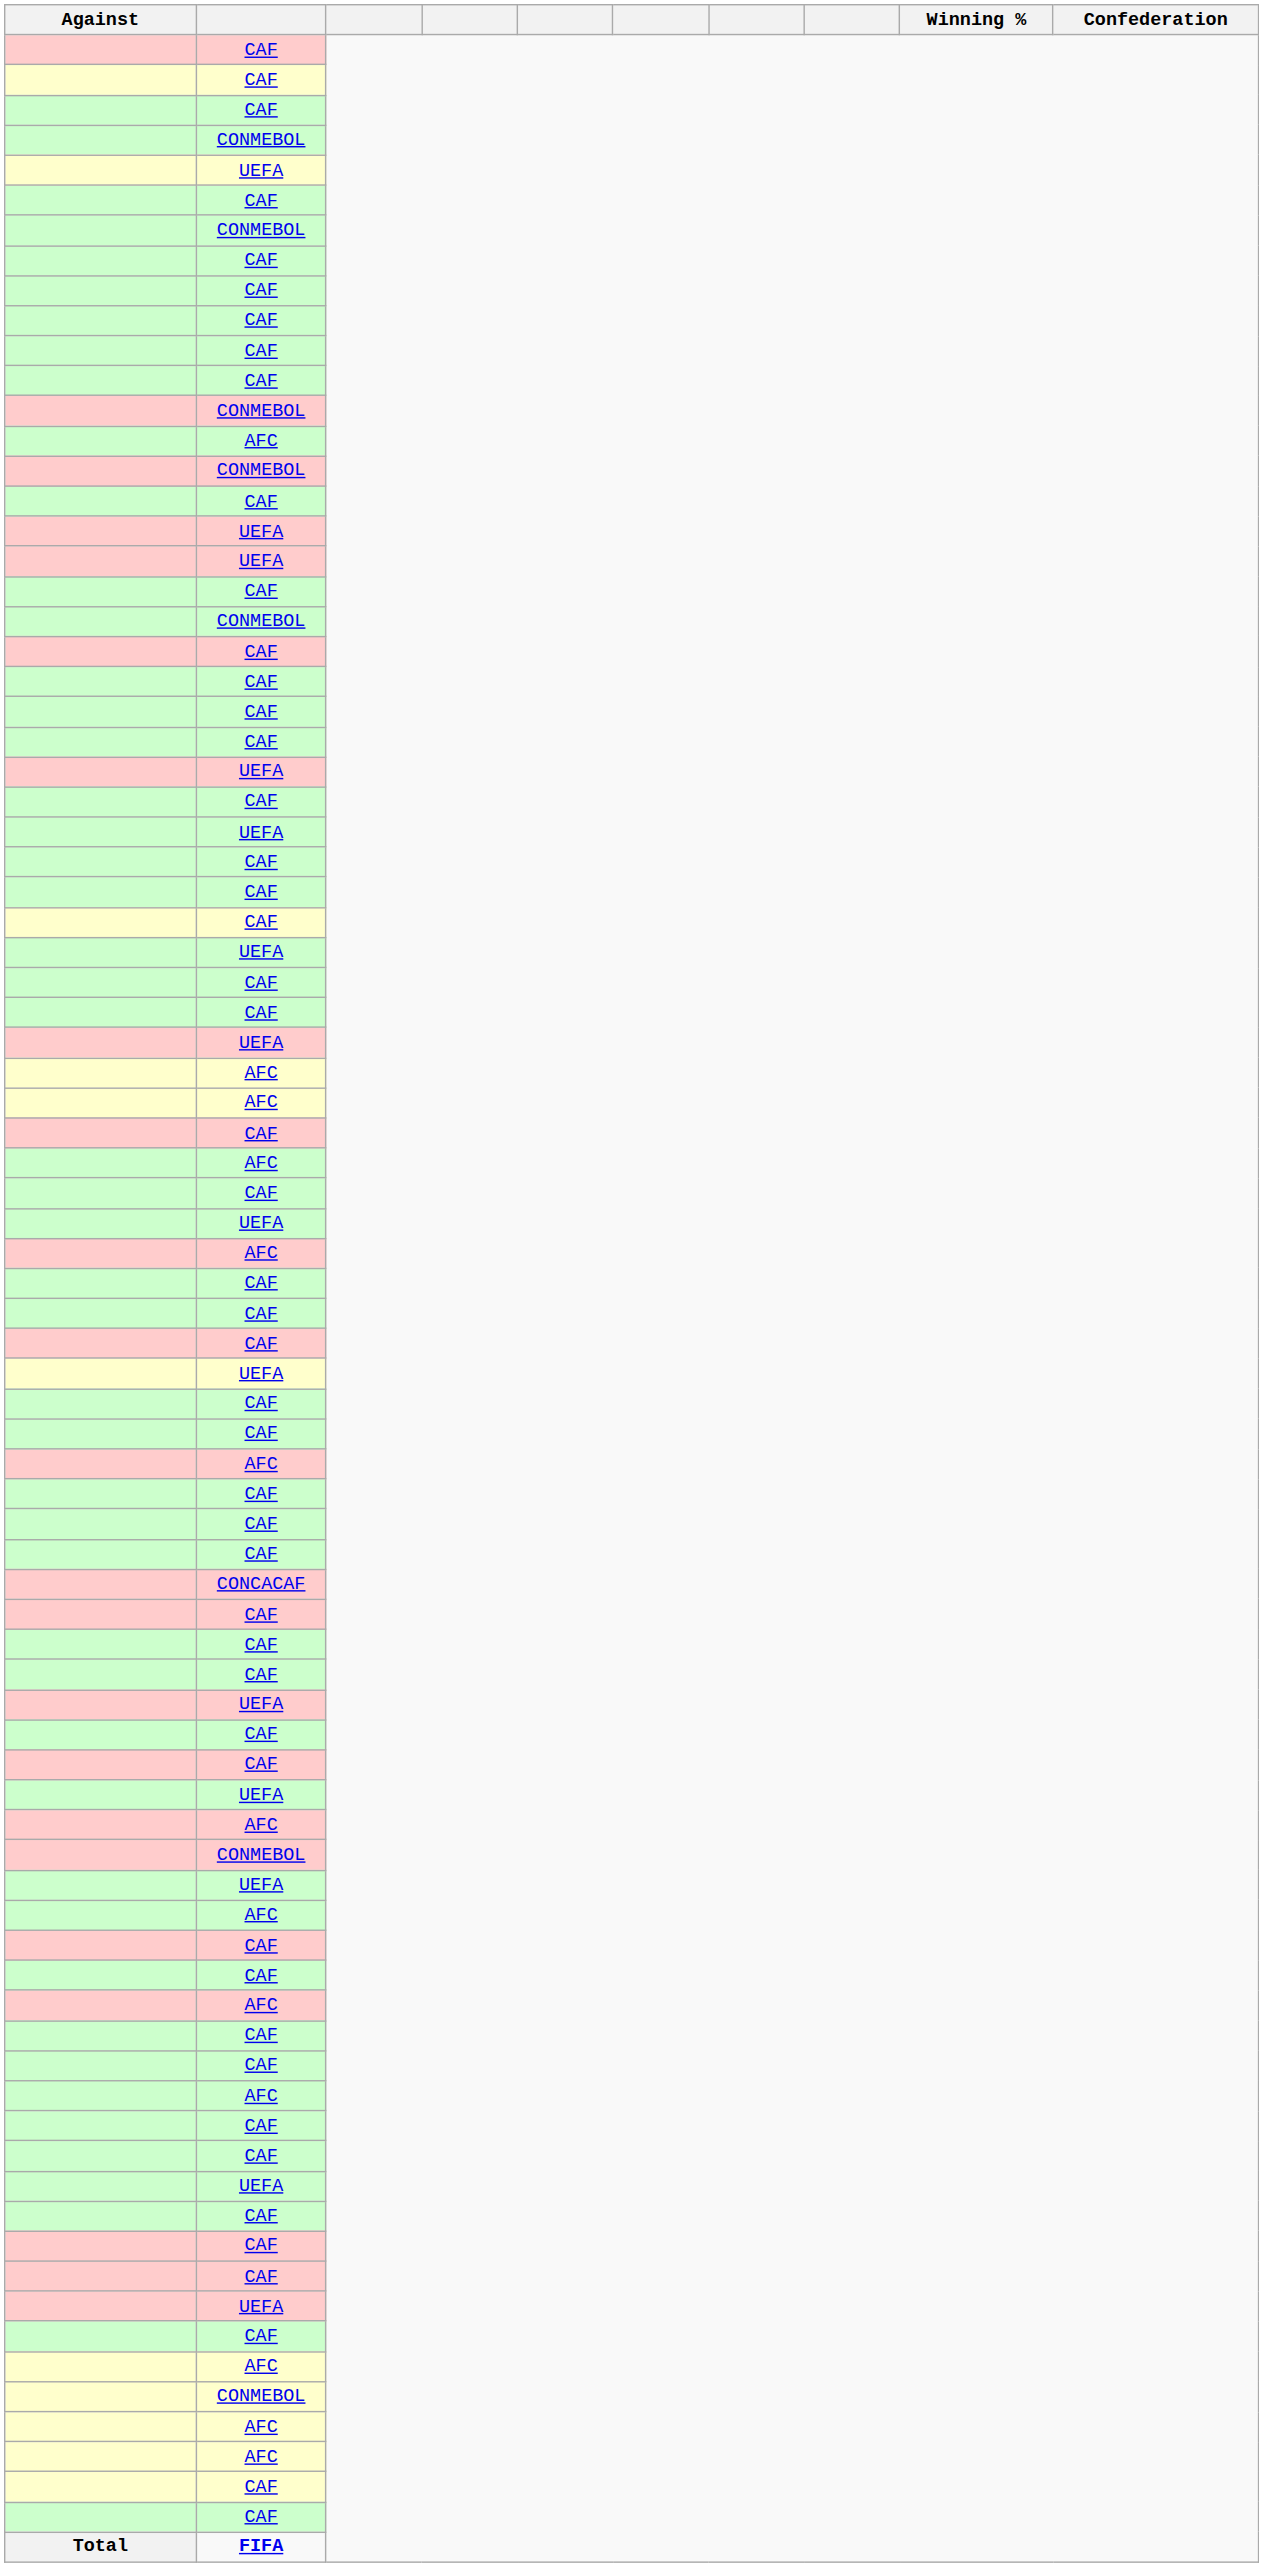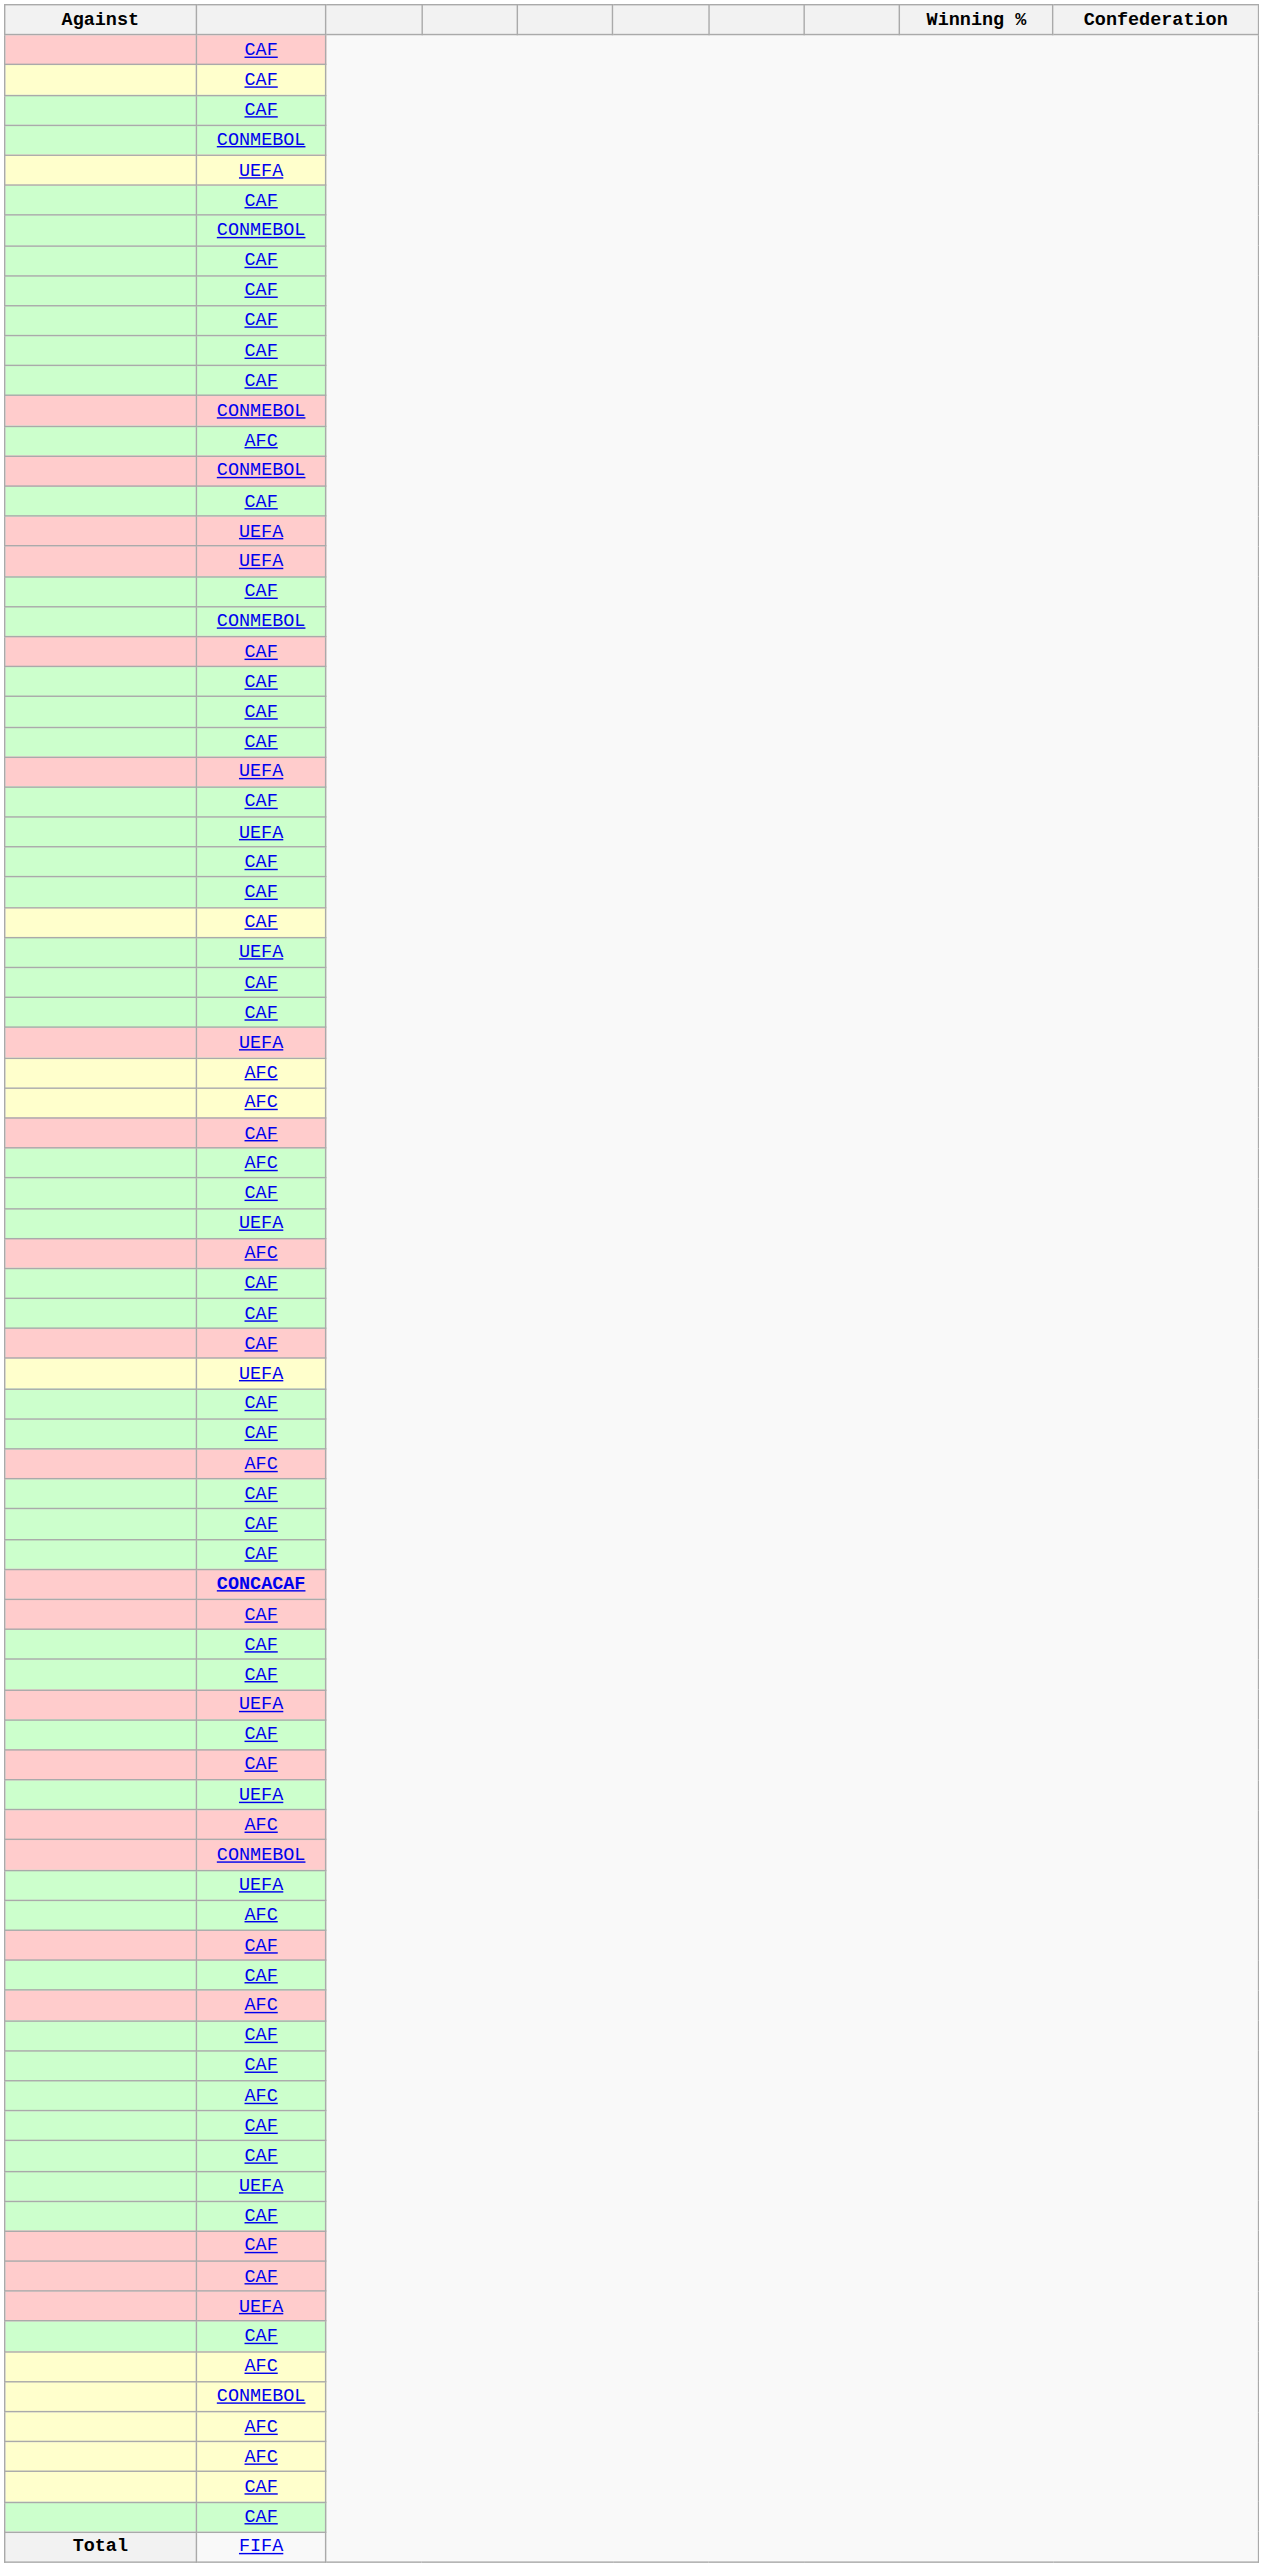(261, 1584) normal -> (261, 1584) bold
(261, 2547) bold -> (261, 2547) normal
